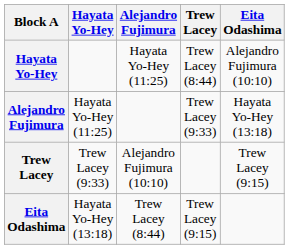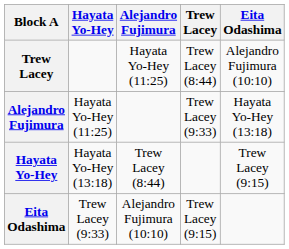(36, 65) Hayata Yo-Hey -> (36, 65) Trew Lacey
(36, 167) Trew Lacey -> (36, 167) Hayata Yo-Hey
(93, 167) Trew Lacey (9:33) -> (93, 167) Hayata Yo-Hey (13:18)
(148, 167) Alejandro Fujimura (10:10) -> (148, 167) Trew Lacey (8:44)
(93, 218) Hayata Yo-Hey (13:18) -> (93, 218) Trew Lacey (9:33)
(148, 218) Trew Lacey (8:44) -> (148, 218) Alejandro Fujimura (10:10)
